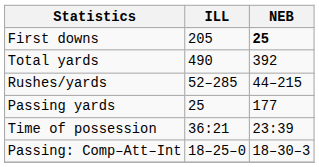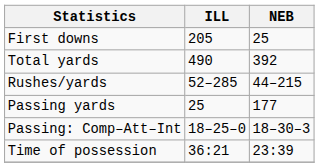(261, 39) bold -> (261, 39) normal
rows swapped: (95, 151) <-> (82, 129)
